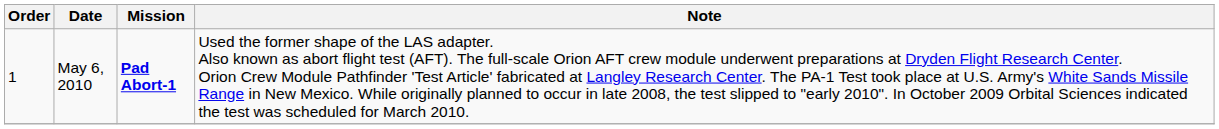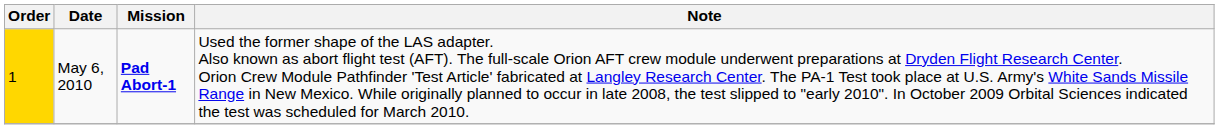(12, 76) no background -> (12, 76) gold background
